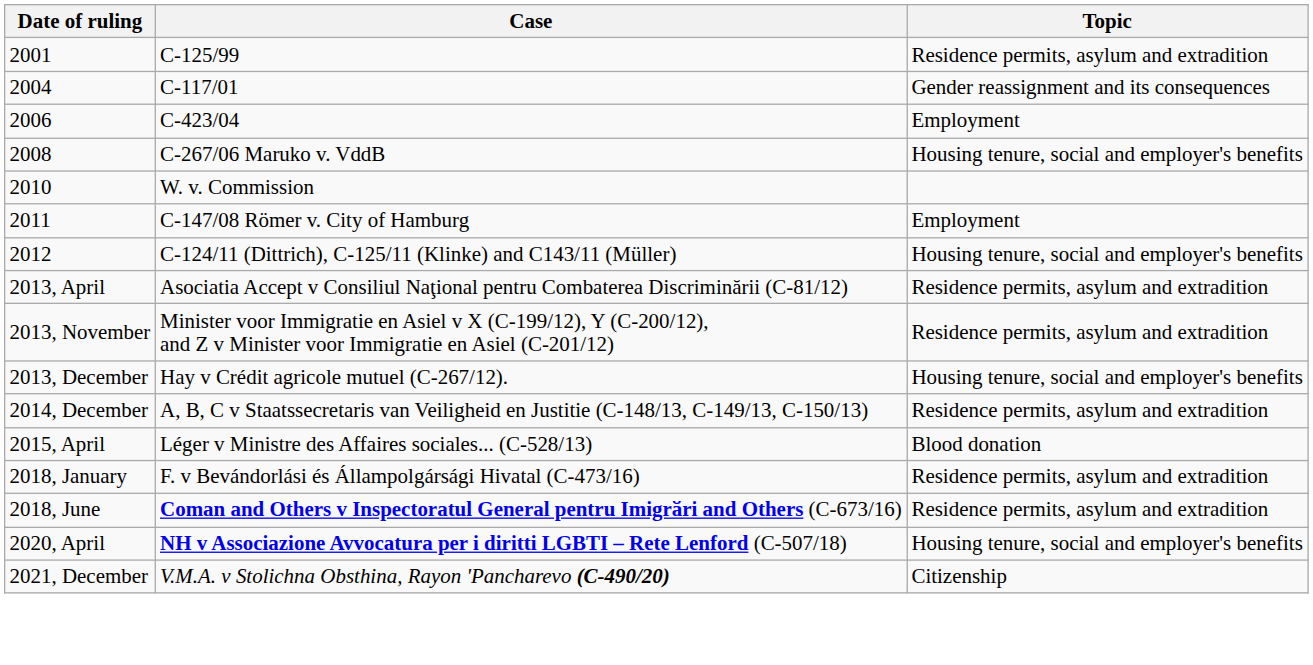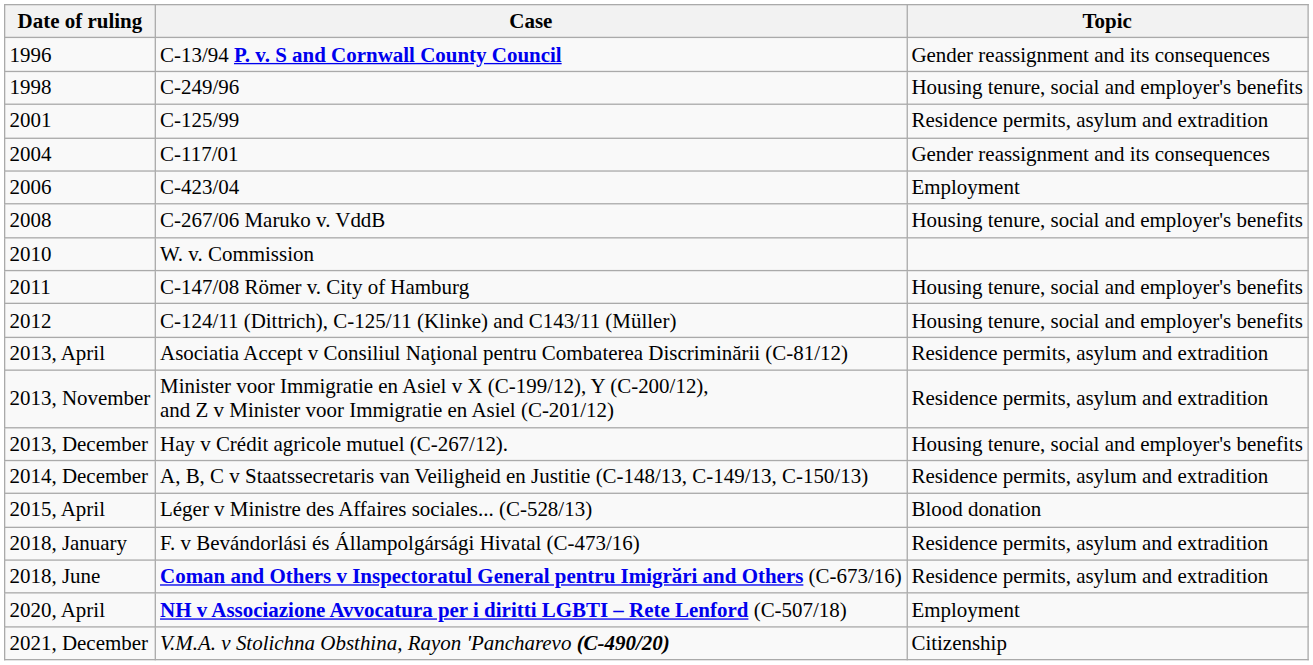+ row: (30, 54)
+ row: (30, 87)
(966, 220) Employment -> (1107, 287) Housing tenure, social and employer's benefits
(1107, 543) Housing tenure, social and employer's benefits -> (966, 609) Employment
